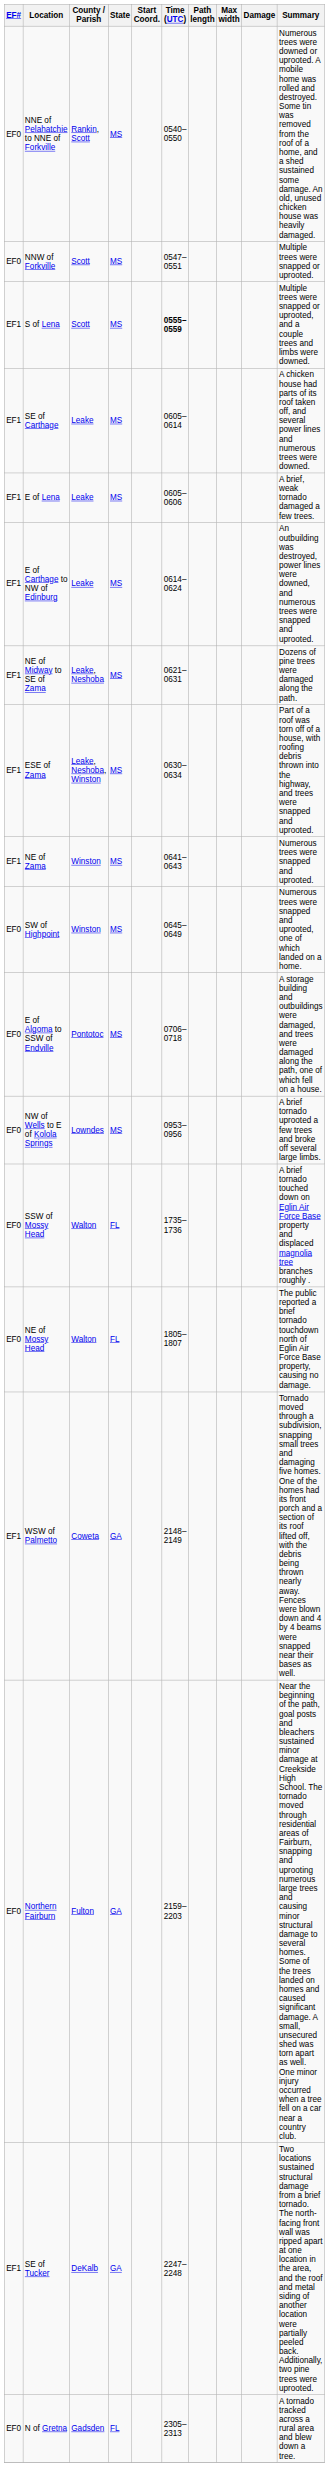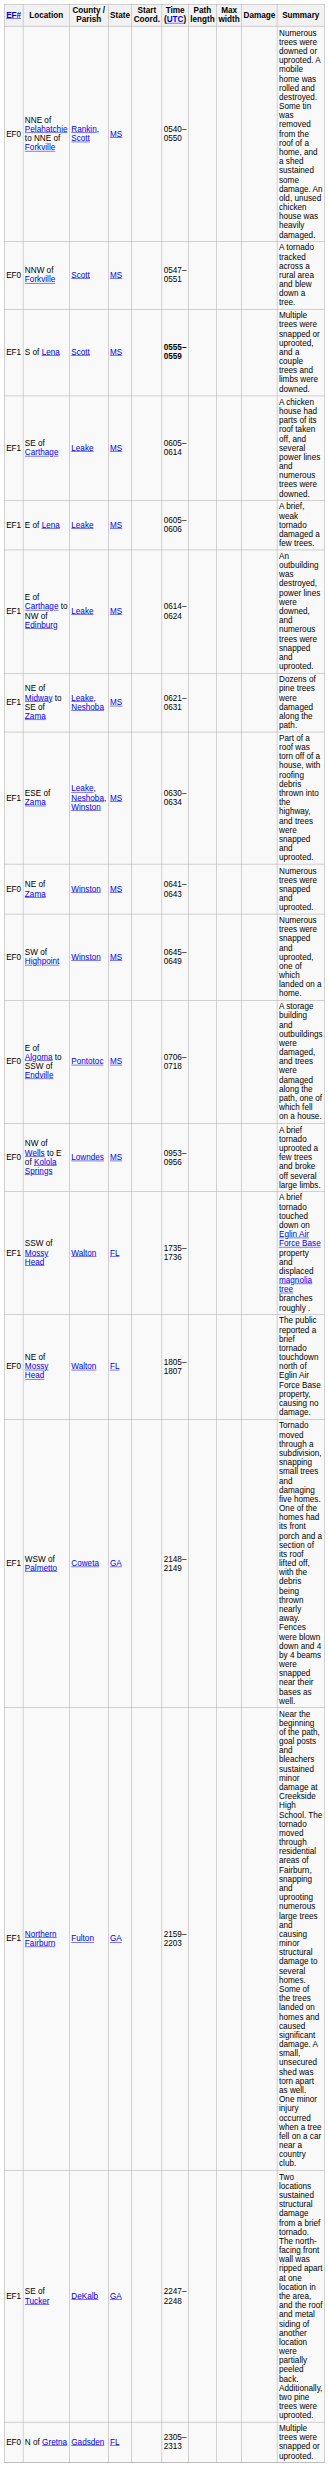(299, 261) Multiple trees were snapped or uprooted. -> (296, 275) A tornado tracked across a rural area and blew down a tree.
(14, 861) EF1 -> (14, 889) EF0
(14, 1225) EF0 -> (14, 1253) EF1
(14, 1911) EF0 -> (14, 1939) EF1
(296, 2428) A tornado tracked across a rural area and blew down a tree. -> (299, 2442) Multiple trees were snapped or uprooted.
